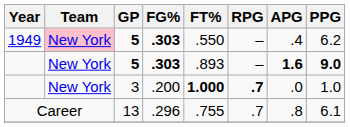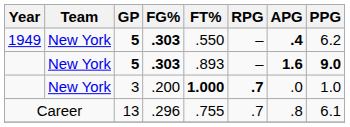(79, 40) pink background -> (79, 40) no background
(296, 40) normal -> (296, 40) bold
